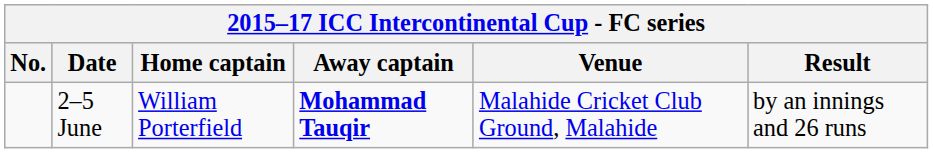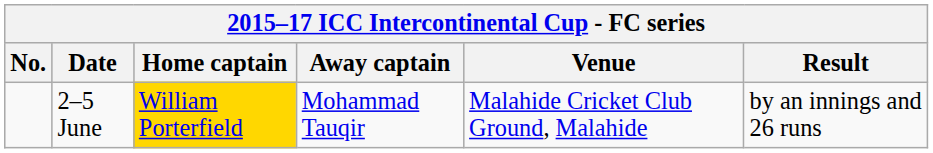(190, 114) no background -> (191, 114) gold background
(363, 114) bold -> (360, 114) normal
